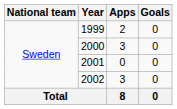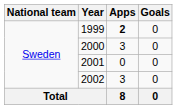(122, 29) normal -> (122, 29) bold
